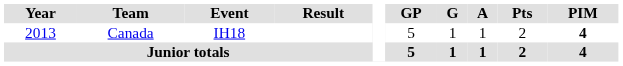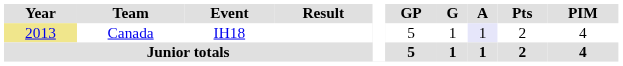(40, 32) no background -> (40, 32) khaki background
(483, 32) no background -> (483, 32) lavender background
(583, 32) bold -> (583, 32) normal
